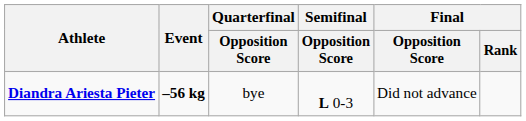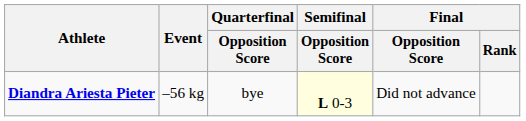(184, 93) bold -> (183, 93) normal
(336, 102) no background -> (335, 102) lightyellow background
